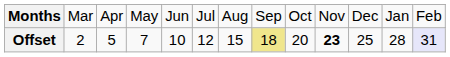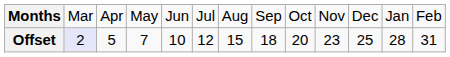(80, 39) no background -> (80, 39) lavender background
(268, 39) khaki background -> (268, 39) no background
(332, 39) bold -> (332, 39) normal
(429, 39) lavender background -> (429, 39) no background
